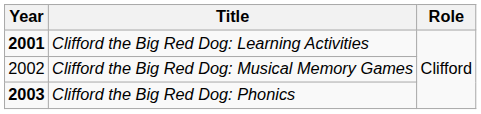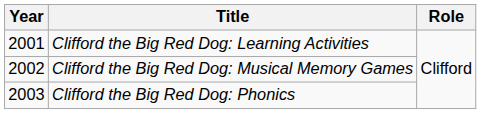(26, 43) bold -> (26, 43) normal
(26, 95) bold -> (26, 95) normal
